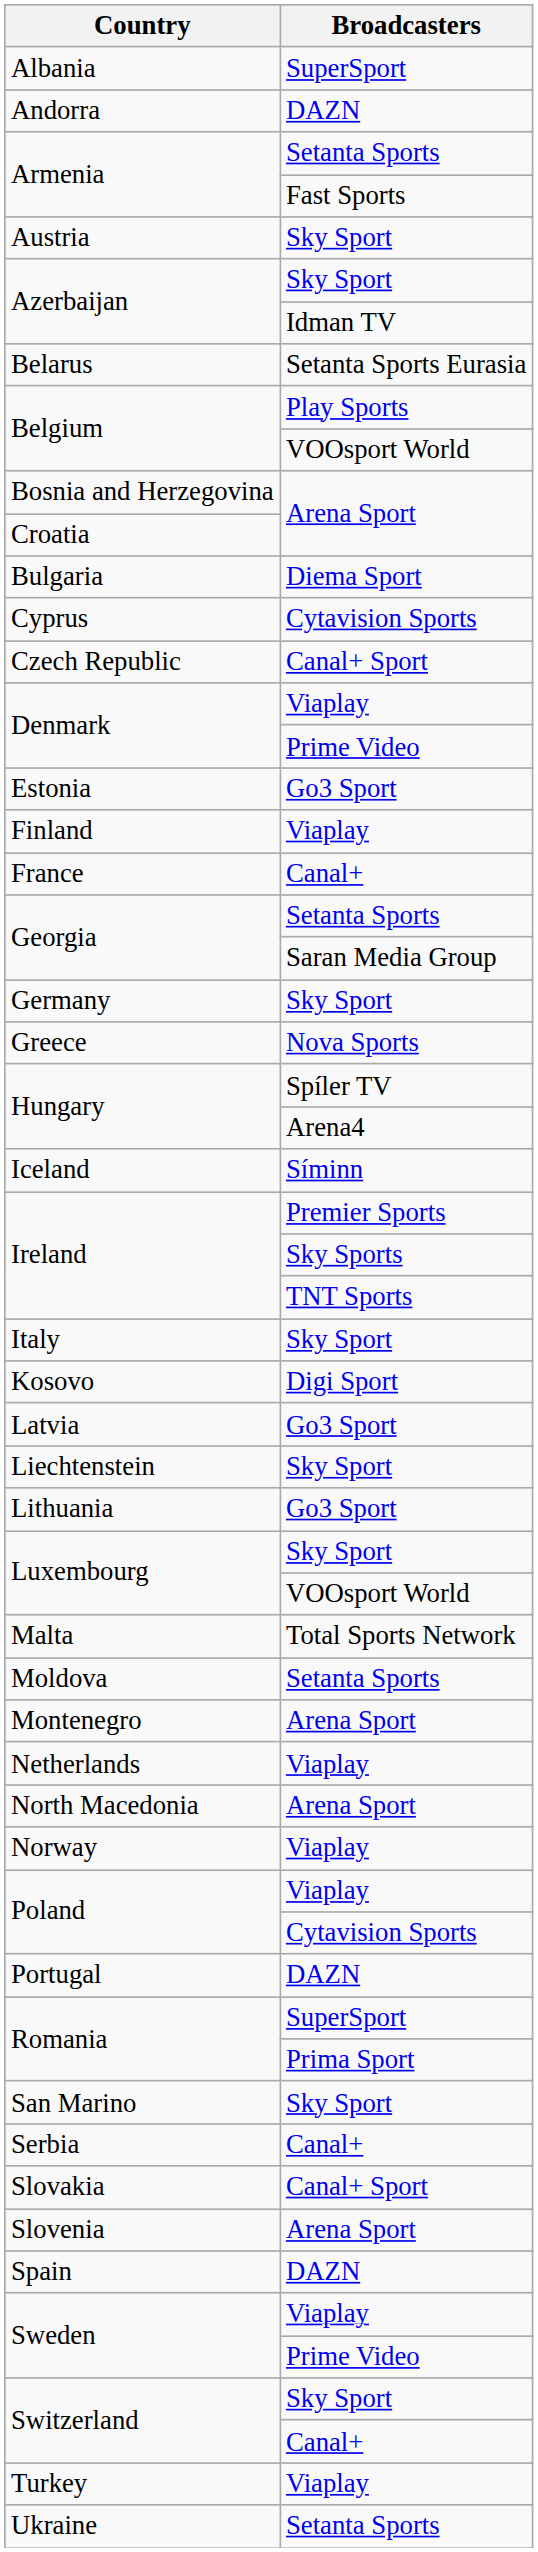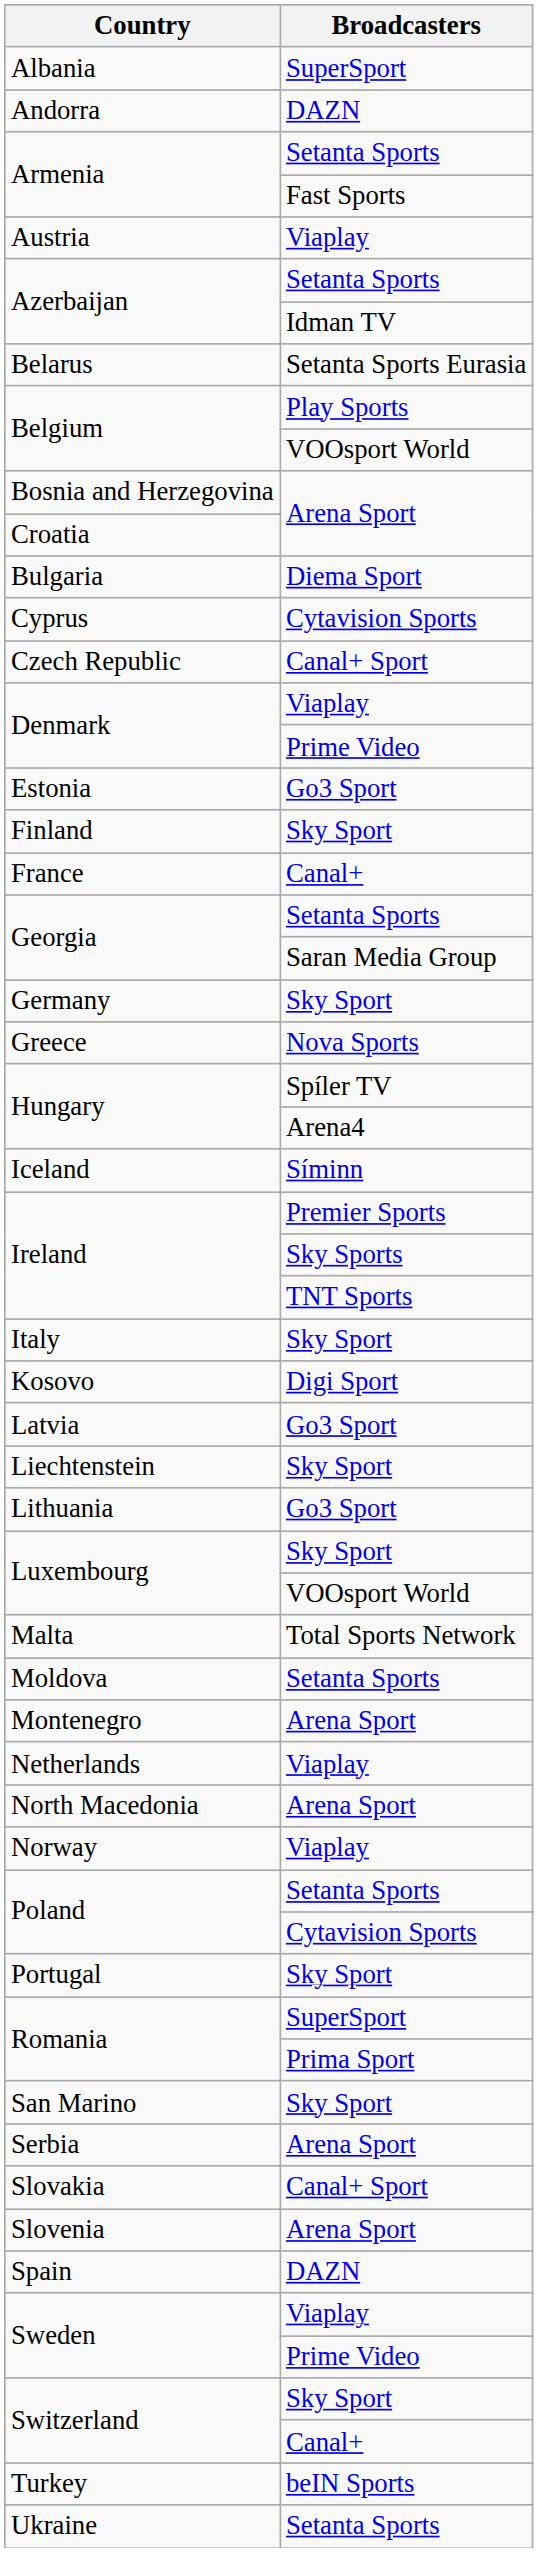(339, 237) Sky Sport -> (327, 237) Viaplay
(339, 279) Sky Sport -> (363, 279) Setanta Sports
(327, 830) Viaplay -> (339, 830) Sky Sport
(327, 1890) Viaplay -> (363, 1890) Setanta Sports
(323, 1974) DAZN -> (339, 1974) Sky Sport
(325, 2144) Canal+ -> (351, 2144) Arena Sport
(327, 2483) Viaplay -> (350, 2483) beIN Sports
